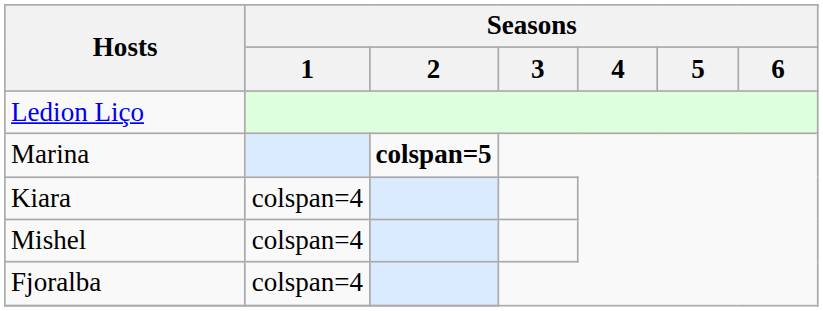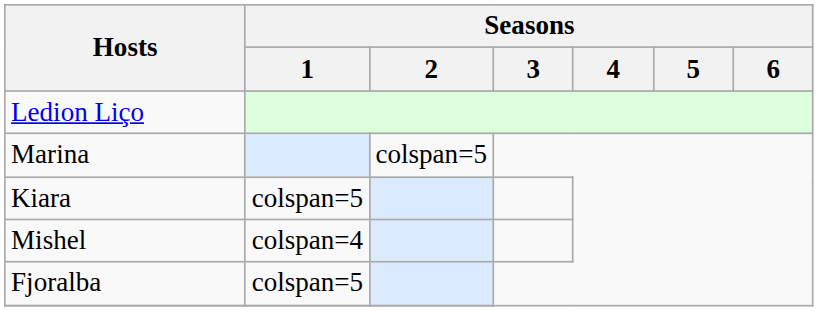(434, 154) bold -> (431, 154) normal
(307, 197) colspan=4 -> (307, 197) colspan=5
(307, 283) colspan=4 -> (307, 283) colspan=5
